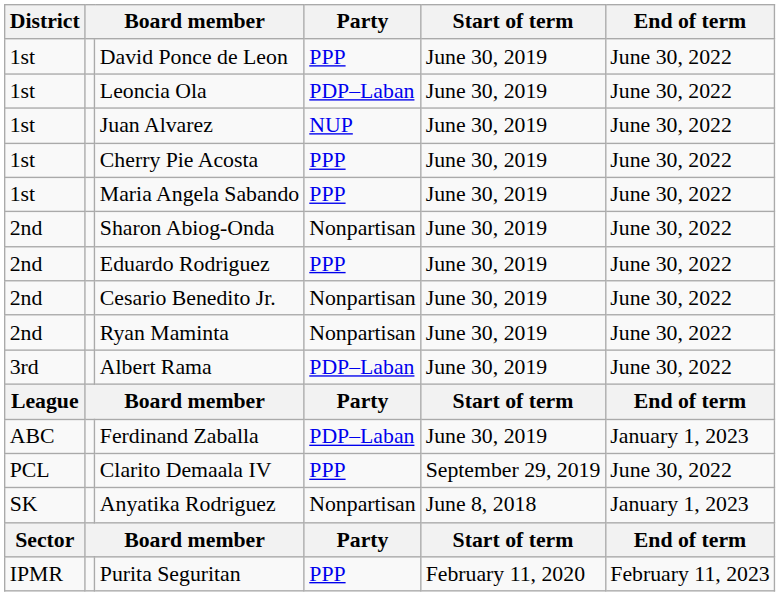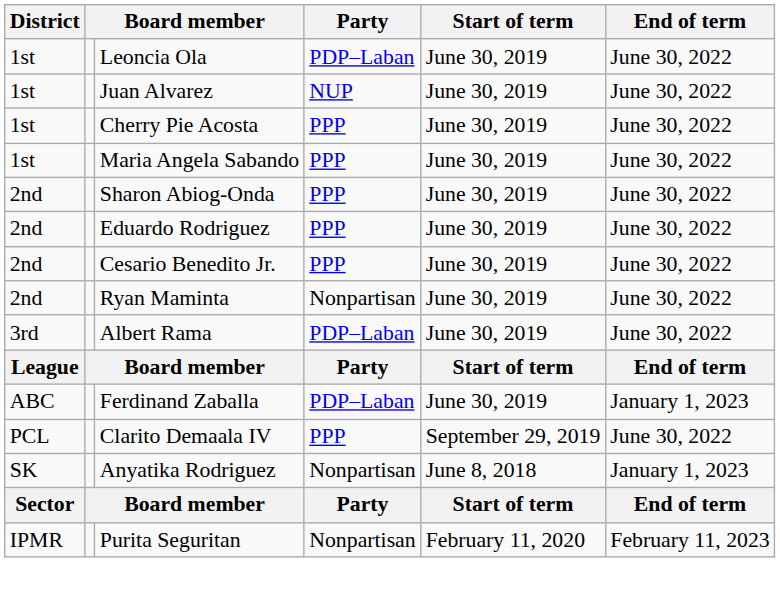- row: (194, 56)
(362, 228) Nonpartisan -> (327, 194) PPP
(362, 297) Nonpartisan -> (327, 263) PPP
(327, 573) PPP -> (362, 539) Nonpartisan
